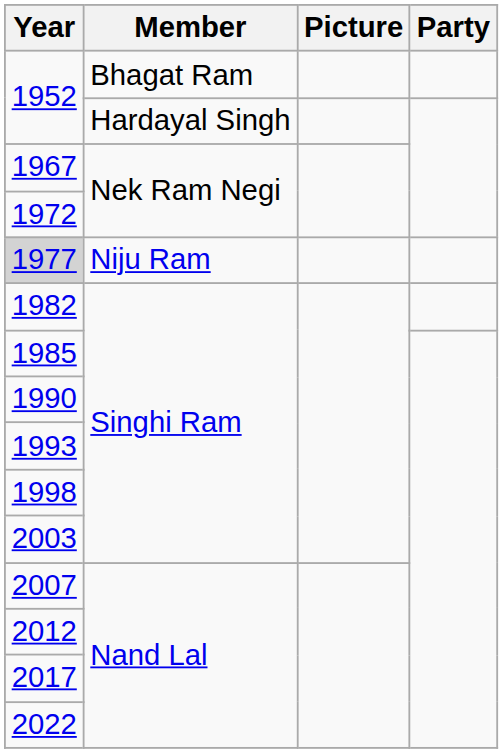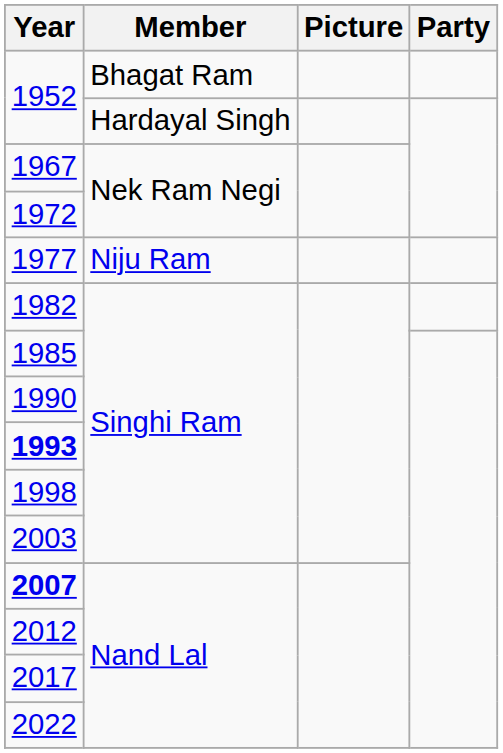(44, 259) lightgrey background -> (44, 259) no background
(44, 445) normal -> (44, 445) bold
(44, 584) normal -> (44, 584) bold
